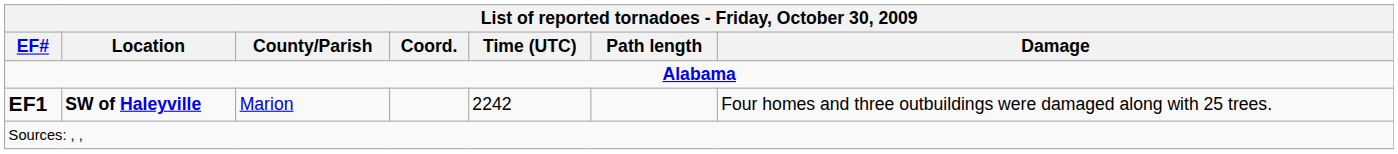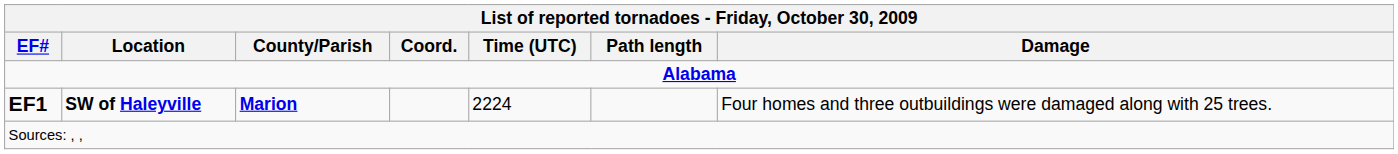(267, 104) normal -> (269, 104) bold
(492, 104) 2242 -> (492, 104) 2224
